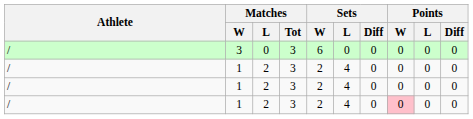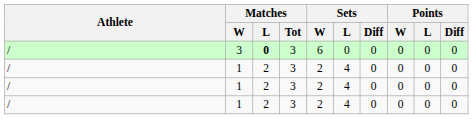(266, 50) normal -> (266, 50) bold
(401, 104) pink background -> (401, 104) no background
